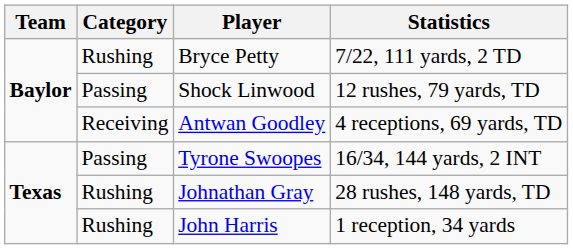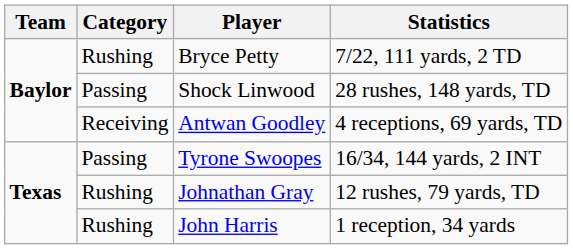(437, 89) 12 rushes, 79 yards, TD -> (443, 89) 28 rushes, 148 yards, TD
(443, 191) 28 rushes, 148 yards, TD -> (437, 191) 12 rushes, 79 yards, TD
